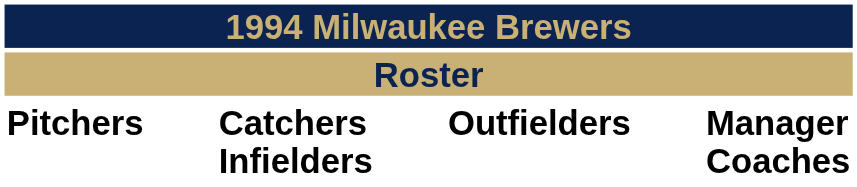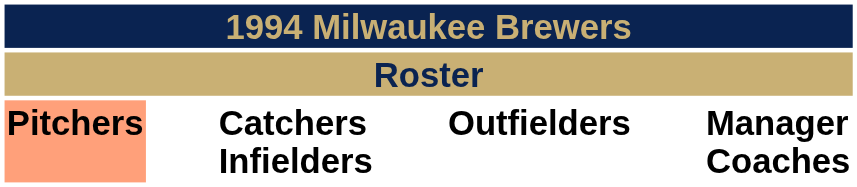(75, 122) no background -> (75, 122) lightsalmon background
